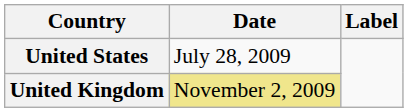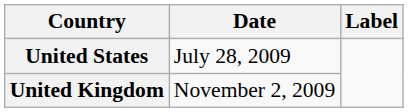(255, 90) khaki background -> (255, 90) no background
